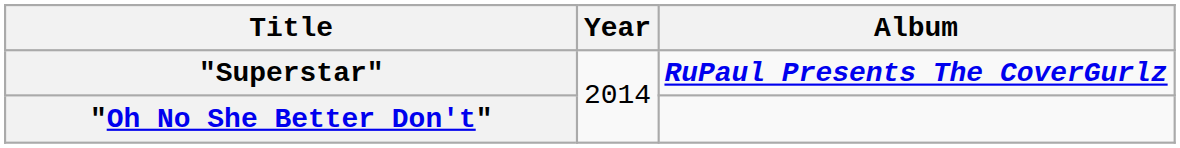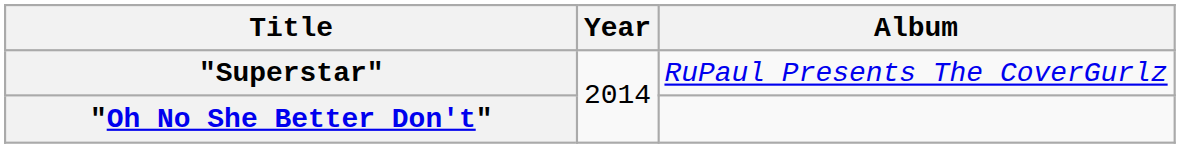(916, 73) bold -> (916, 73) normal
